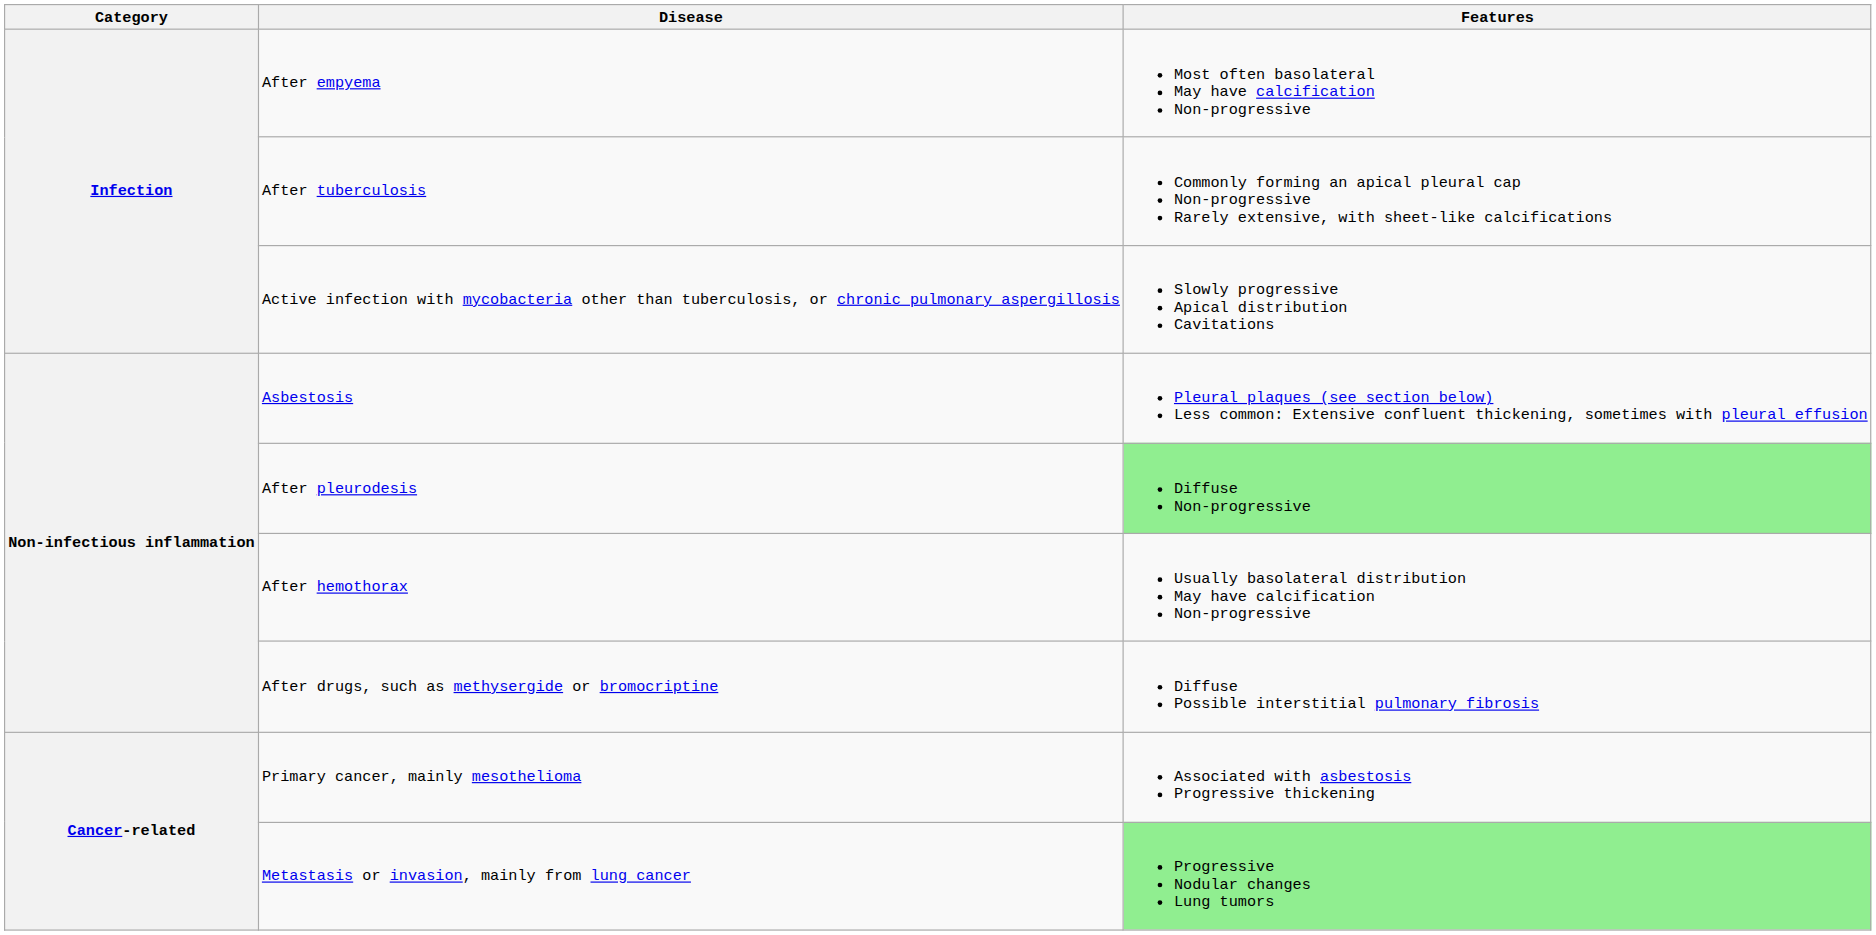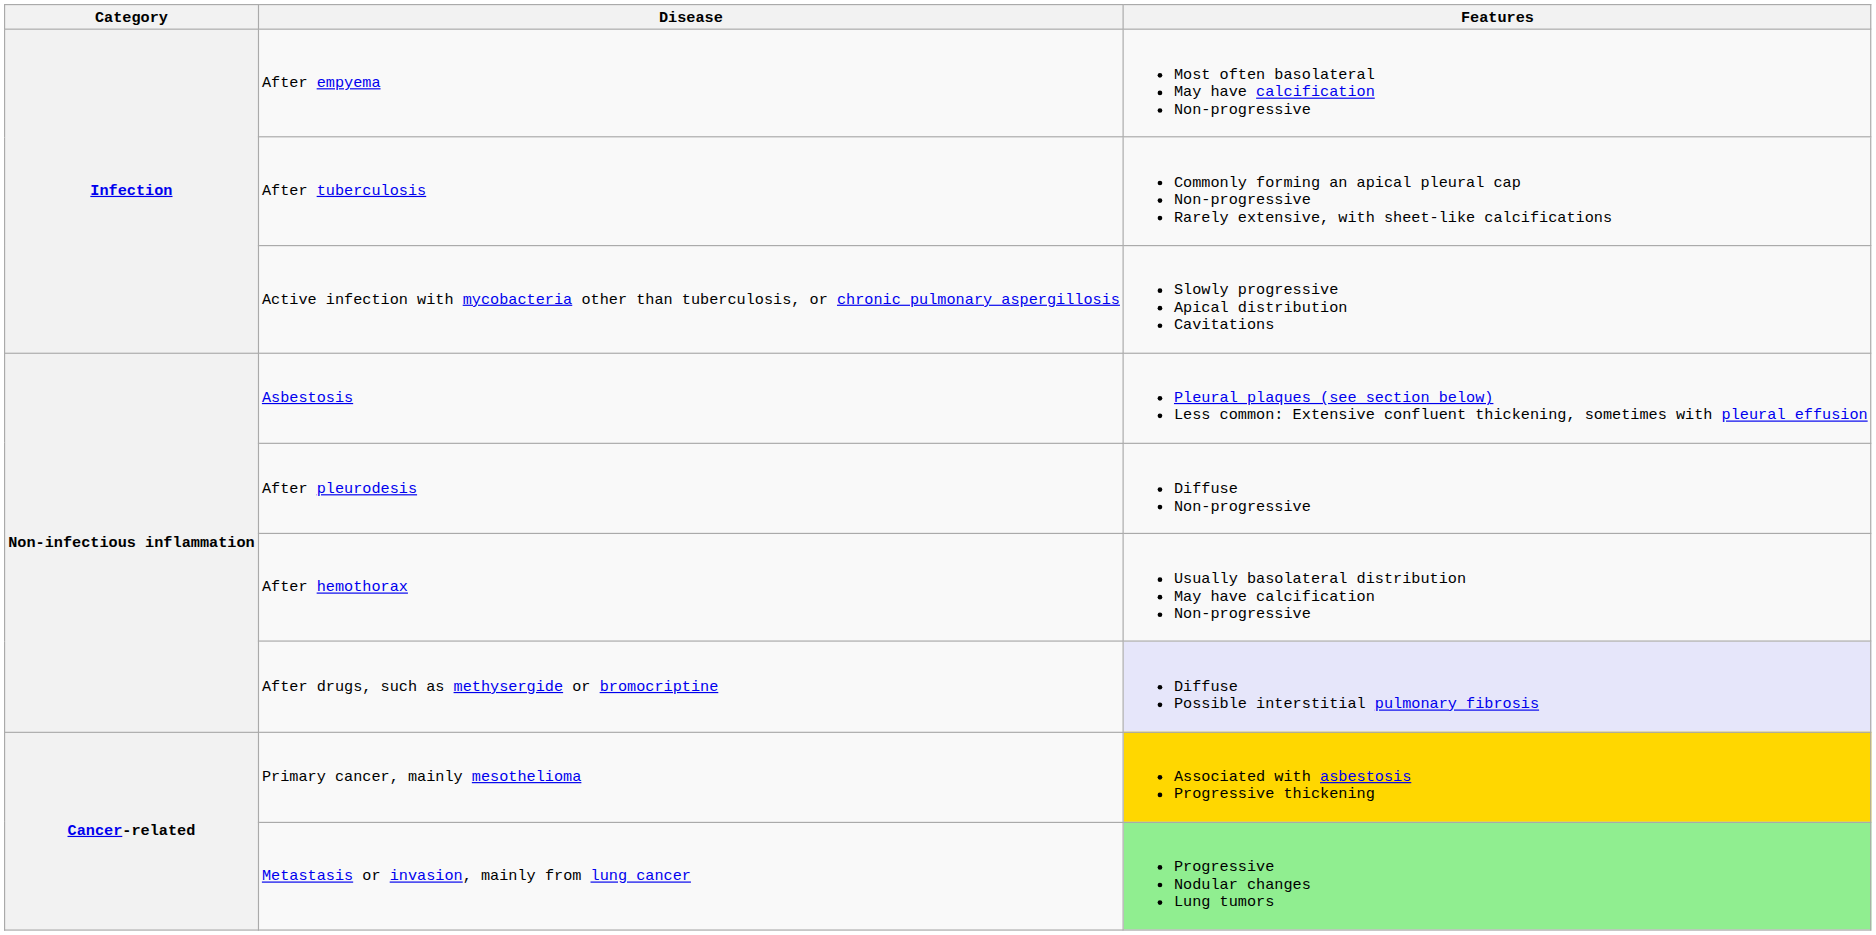(1497, 497) lightgreen background -> (1497, 497) no background
(1497, 695) no background -> (1497, 695) lavender background
(1497, 786) no background -> (1497, 786) gold background
